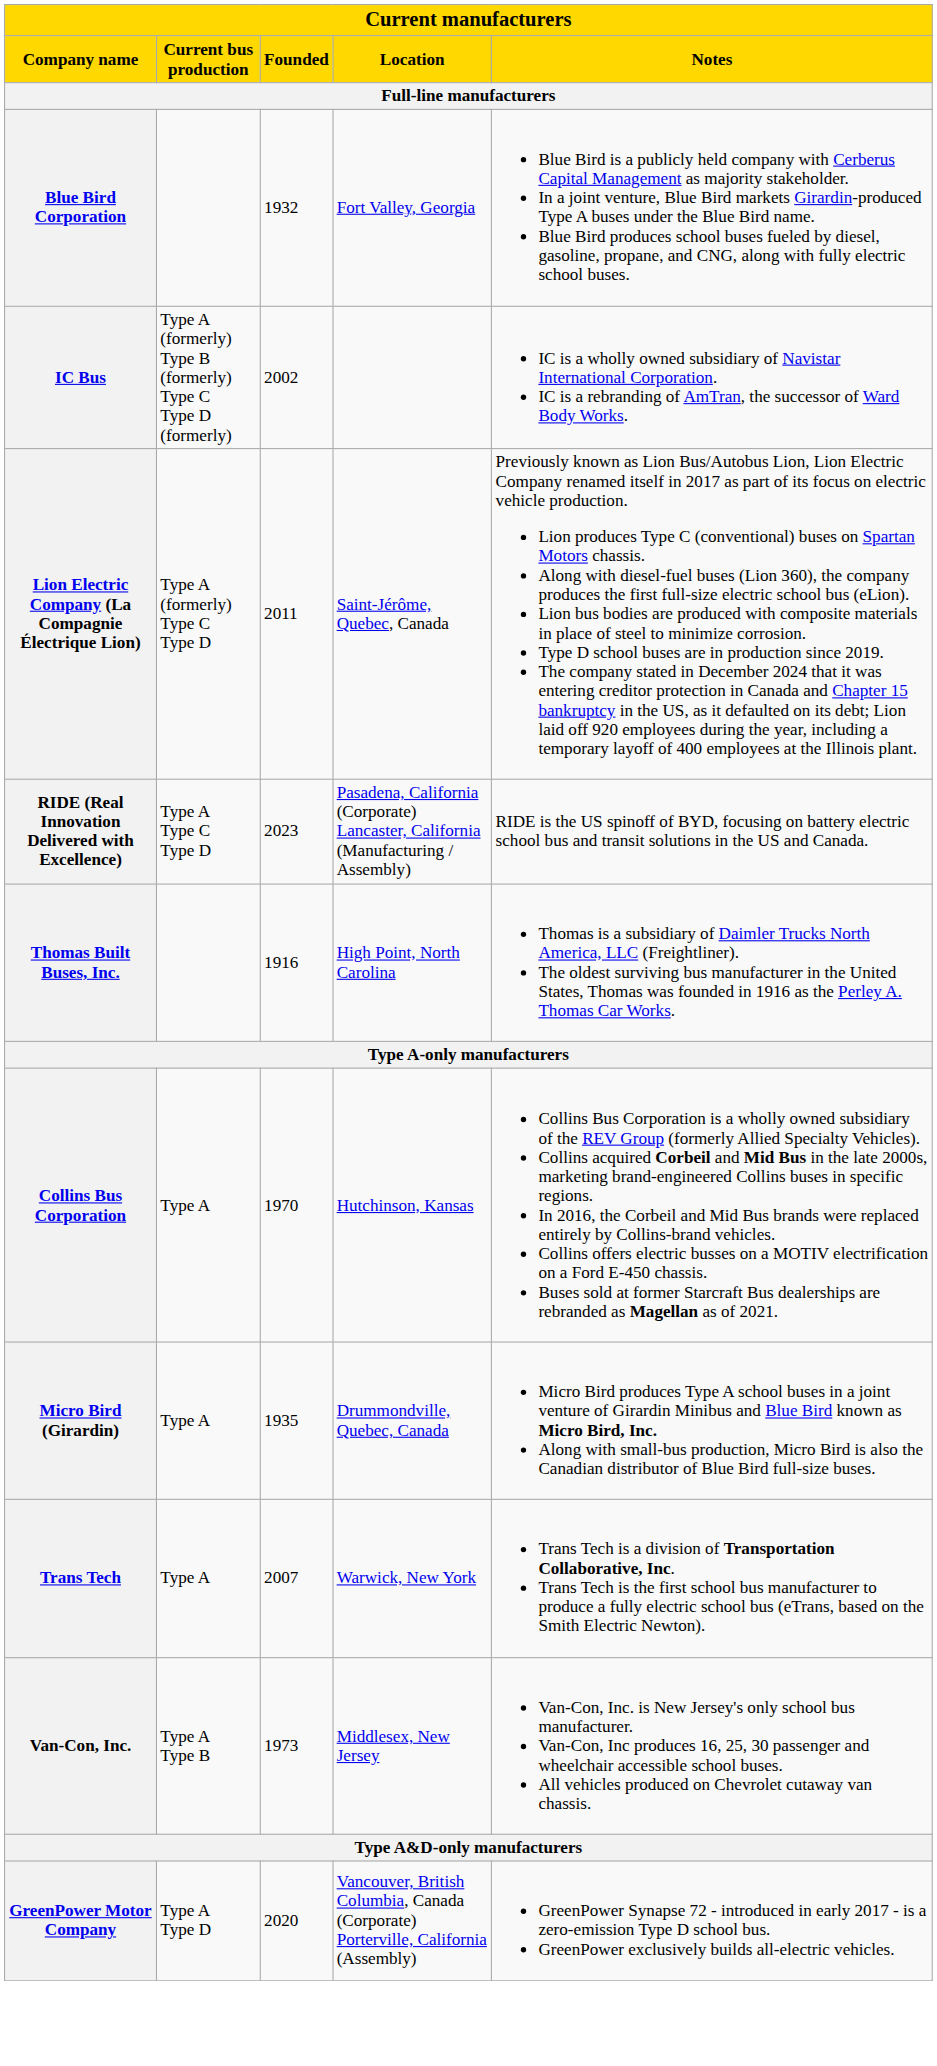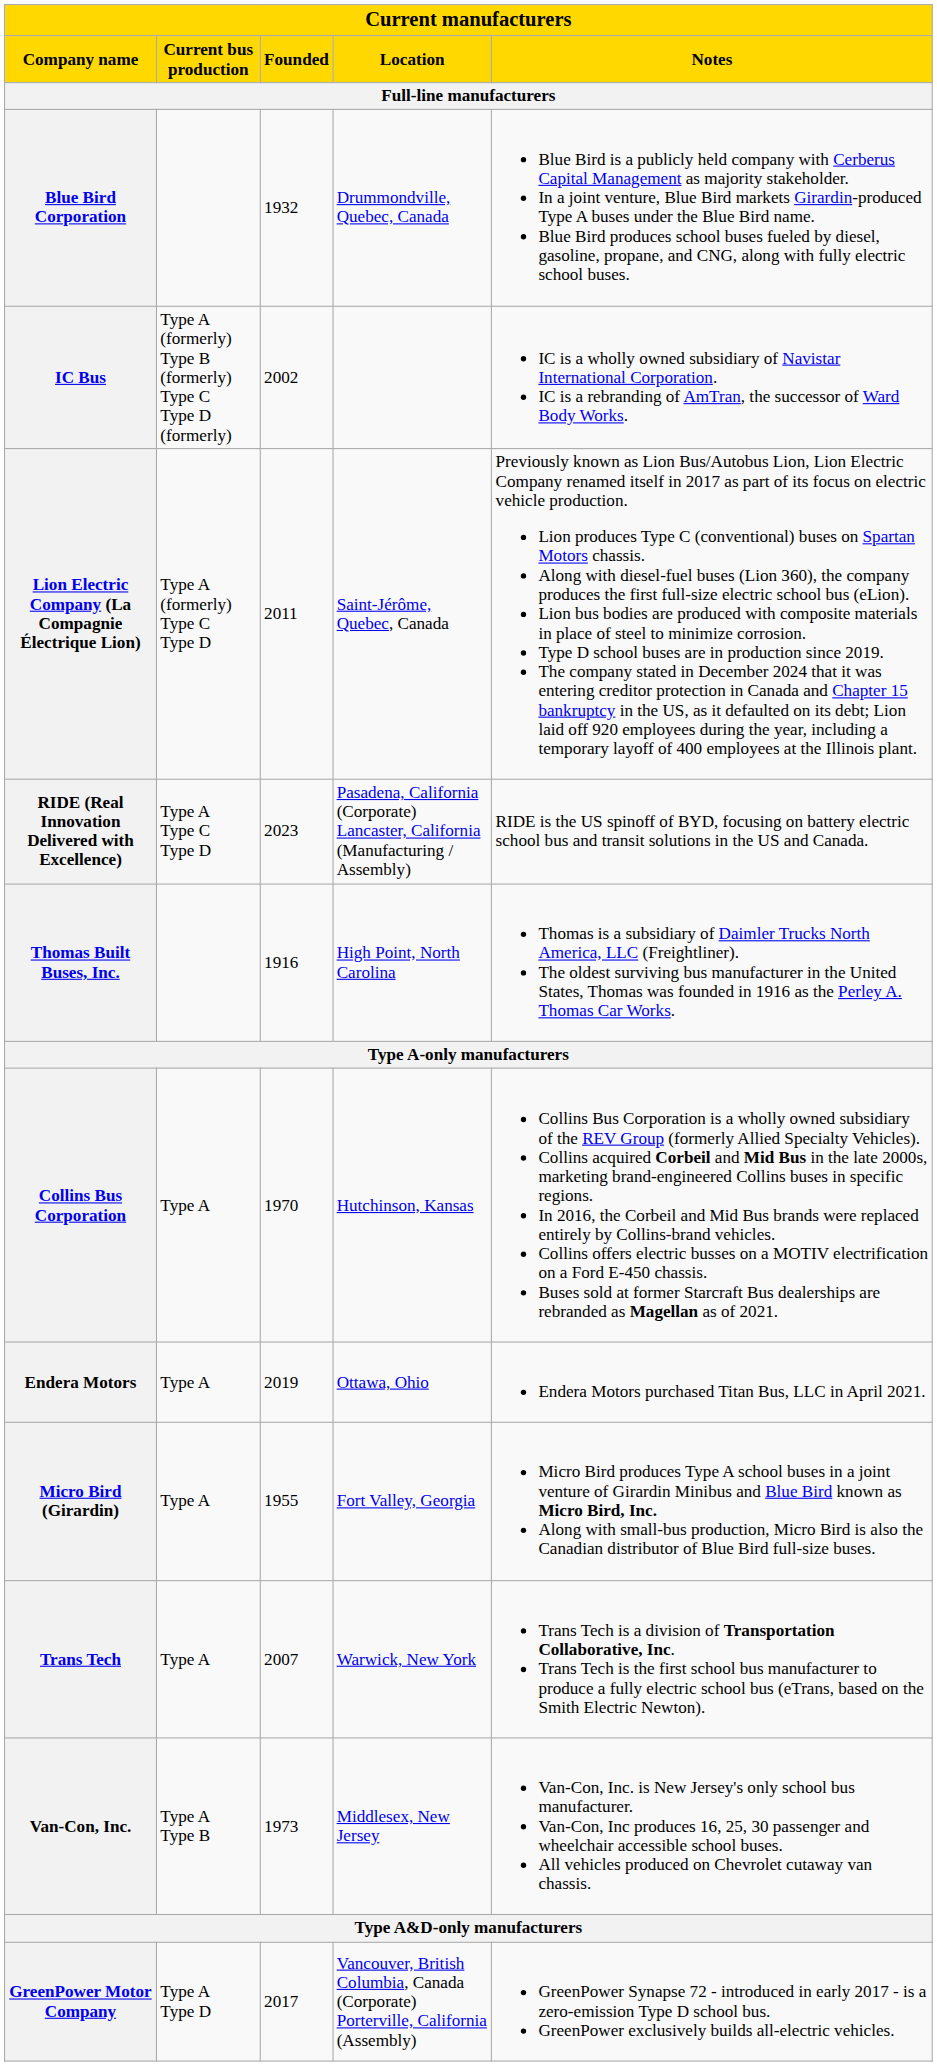(406, 207) Fort Valley, Georgia -> (393, 207) Drummondville, Quebec, Canada
+ row: (80, 1382)
(281, 1420) 1935 -> (281, 1501) 1955
(393, 1420) Drummondville, Quebec, Canada -> (406, 1501) Fort Valley, Georgia
(281, 1920) 2020 -> (281, 2001) 2017
